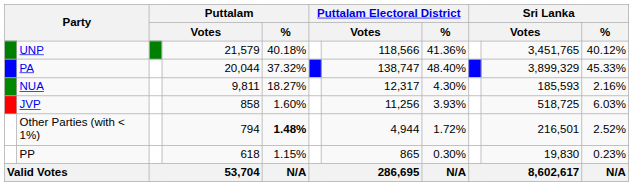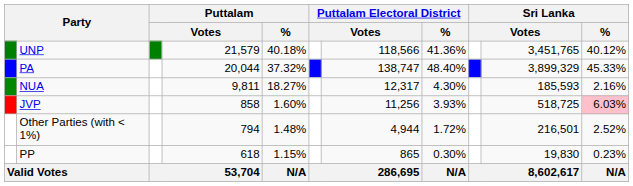(610, 104) no background -> (610, 104) pink background
(290, 129) bold -> (290, 129) normal
